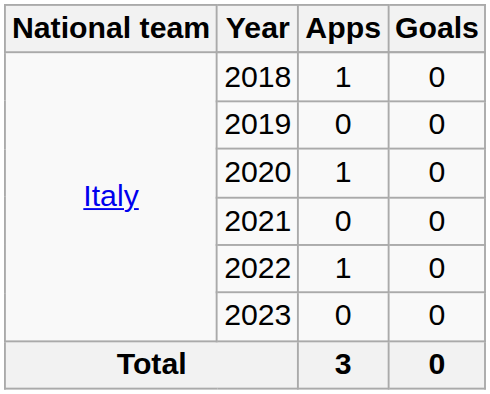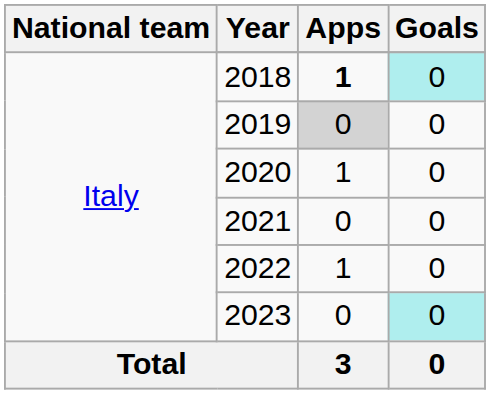(343, 76) normal -> (343, 76) bold
(437, 76) no background -> (437, 76) paleturquoise background
(343, 124) no background -> (343, 124) lightgrey background
(437, 316) no background -> (437, 316) paleturquoise background
